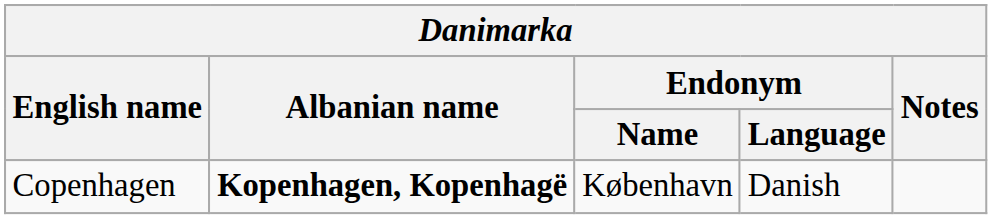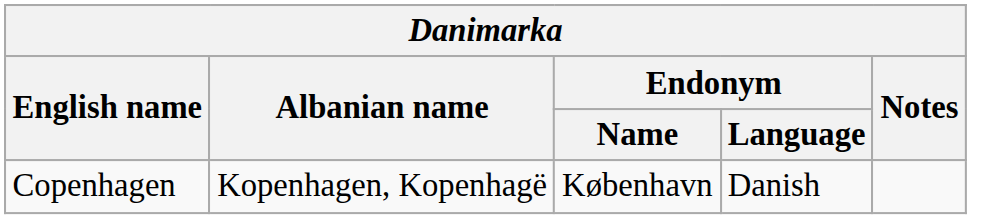(392, 185) bold -> (382, 185) normal
